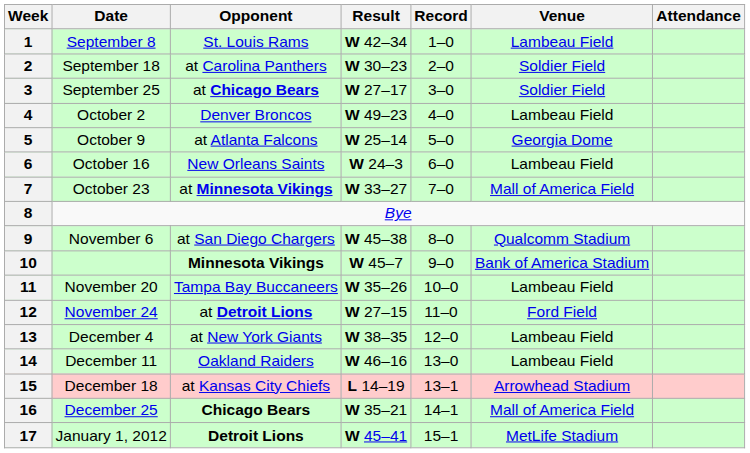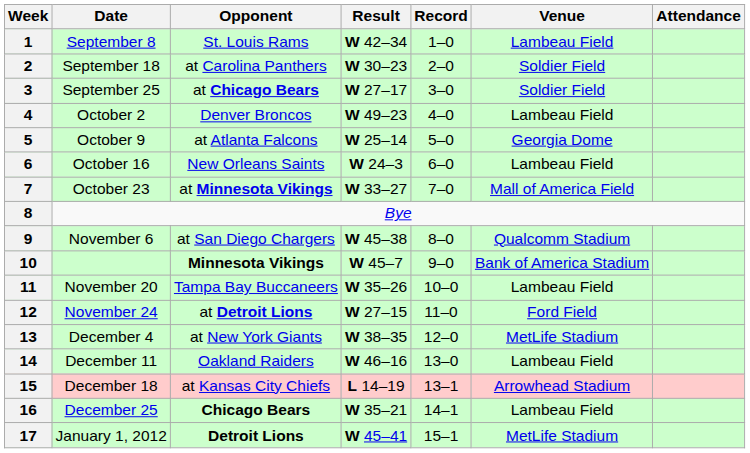(562, 336) Lambeau Field -> (562, 336) MetLife Stadium
(562, 410) Mall of America Field -> (562, 410) Lambeau Field
